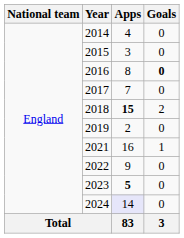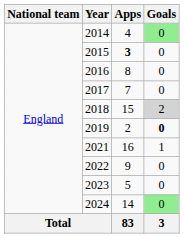(161, 33) no background -> (161, 33) lightgreen background
(128, 52) normal -> (128, 52) bold
(161, 71) bold -> (161, 71) normal
(128, 109) bold -> (128, 109) normal
(161, 109) no background -> (161, 109) lightgrey background
(161, 128) normal -> (161, 128) bold
(128, 185) bold -> (128, 185) normal
(128, 204) lavender background -> (128, 204) no background
(161, 204) no background -> (161, 204) lightgreen background
